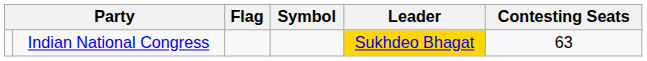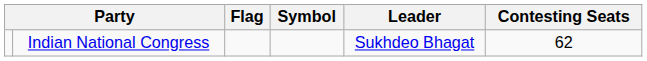(415, 42) gold background -> (415, 42) no background
(564, 42) 63 -> (564, 42) 62
